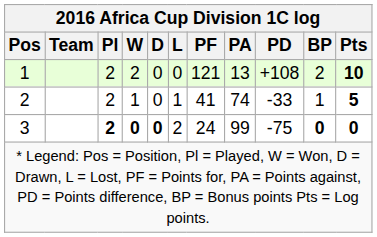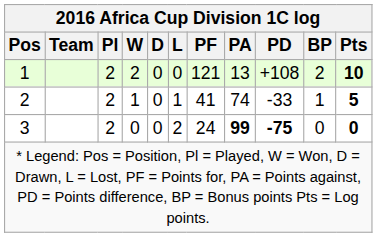(110, 128) bold -> (110, 128) normal
(135, 128) bold -> (135, 128) normal
(158, 128) bold -> (158, 128) normal
(240, 128) normal -> (240, 128) bold
(280, 128) normal -> (280, 128) bold
(320, 128) bold -> (320, 128) normal
